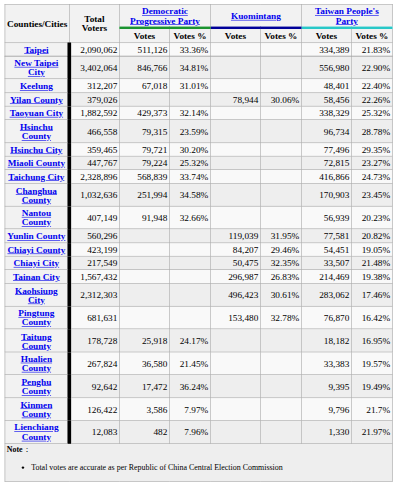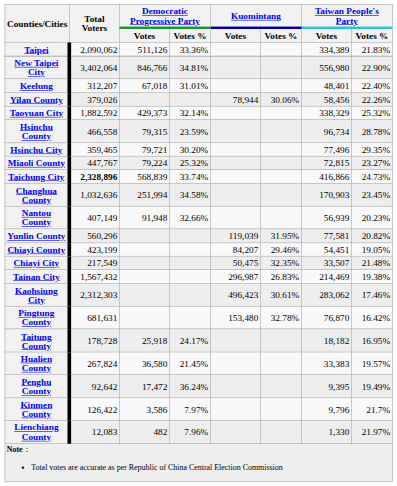(99, 177) normal -> (99, 177) bold
